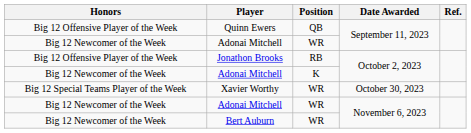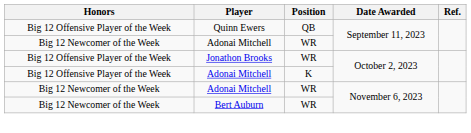(316, 58) RB -> (309, 58) WR
(106, 74) Big 12 Newcomer of the Week -> (99, 74) Big 12 Offensive Player of the Week
- row: (250, 89)
